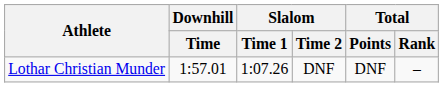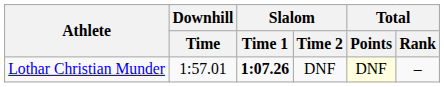(265, 69) normal -> (265, 69) bold
(370, 69) no background -> (371, 69) lightyellow background
